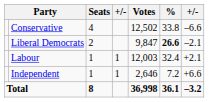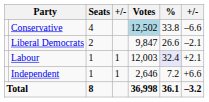(144, 27) no background -> (144, 27) lightblue background
(171, 43) bold -> (171, 43) normal
(171, 58) no background -> (171, 58) lavender background
